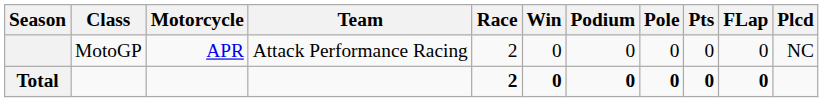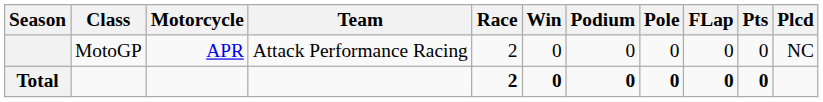columns swapped: (746, 19) <-> (701, 19)
